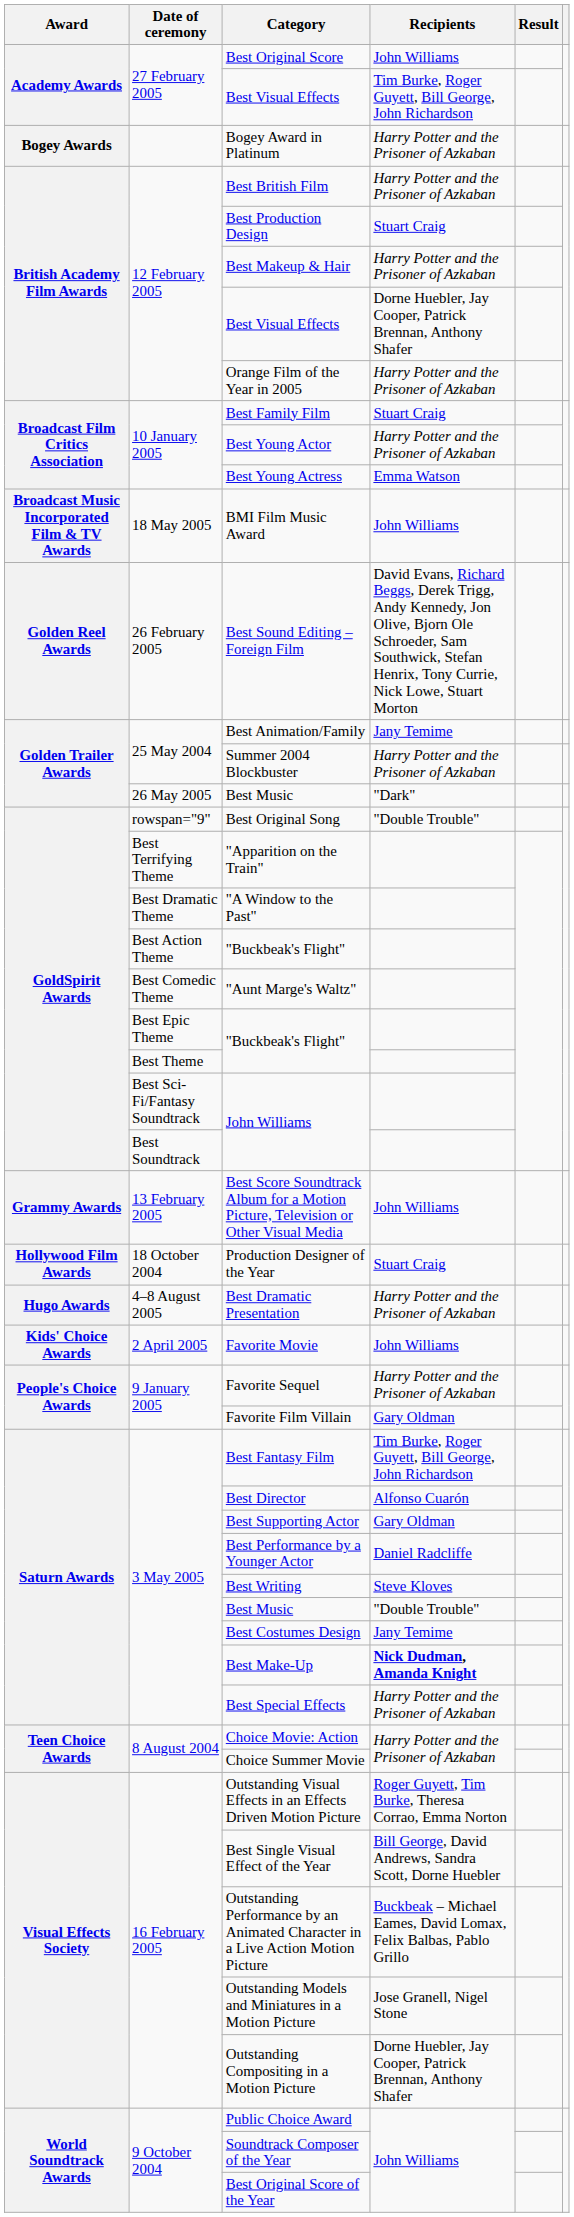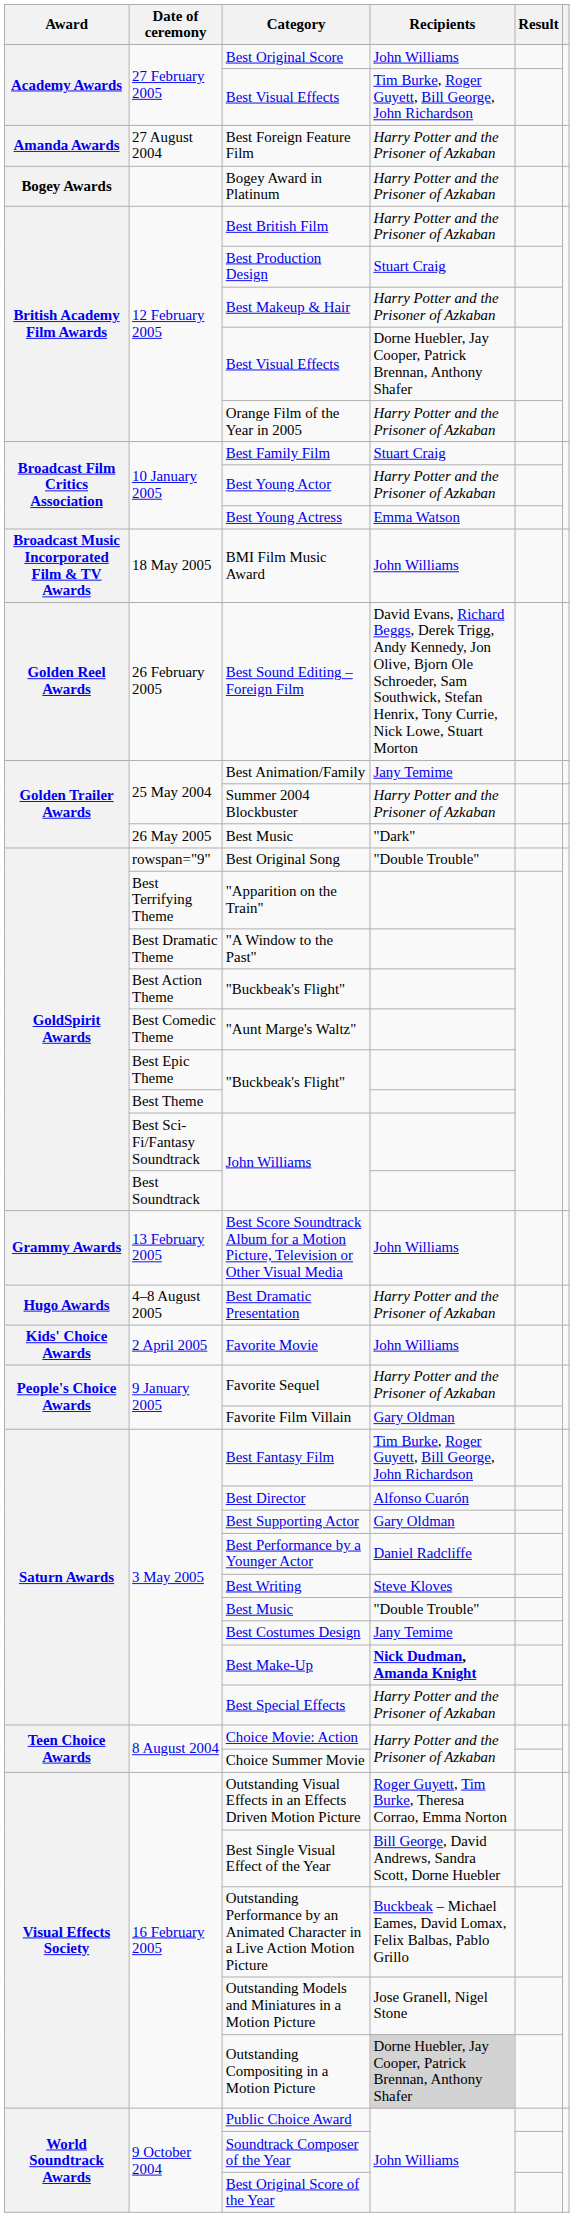+ row: (162, 145)
- row: (165, 1264)
(431, 2071) no background -> (431, 2071) lightgrey background
